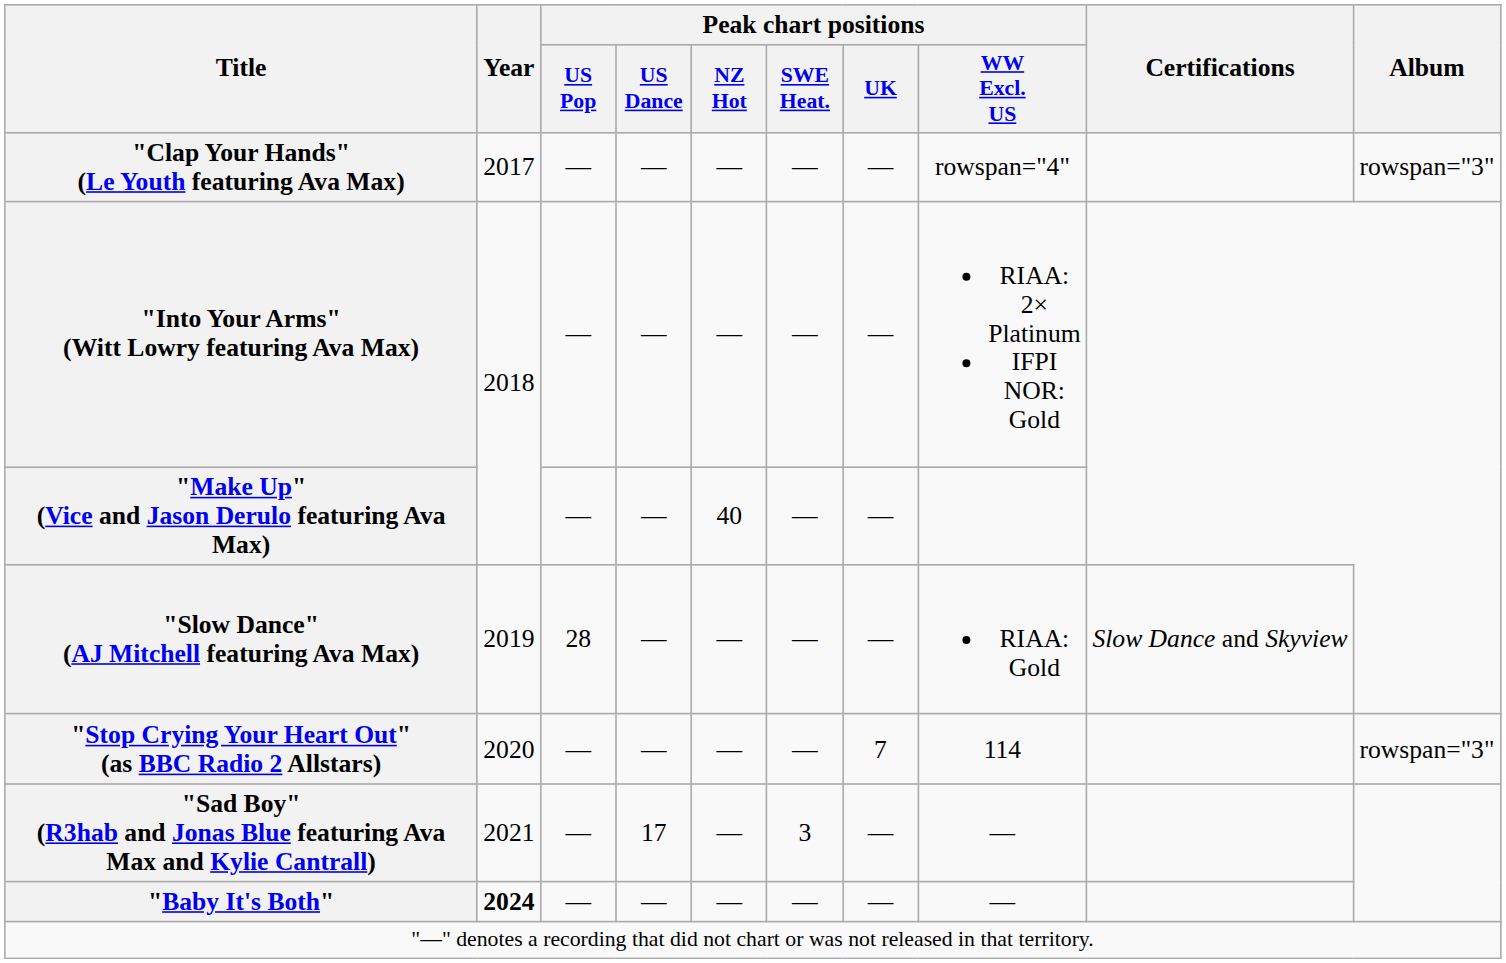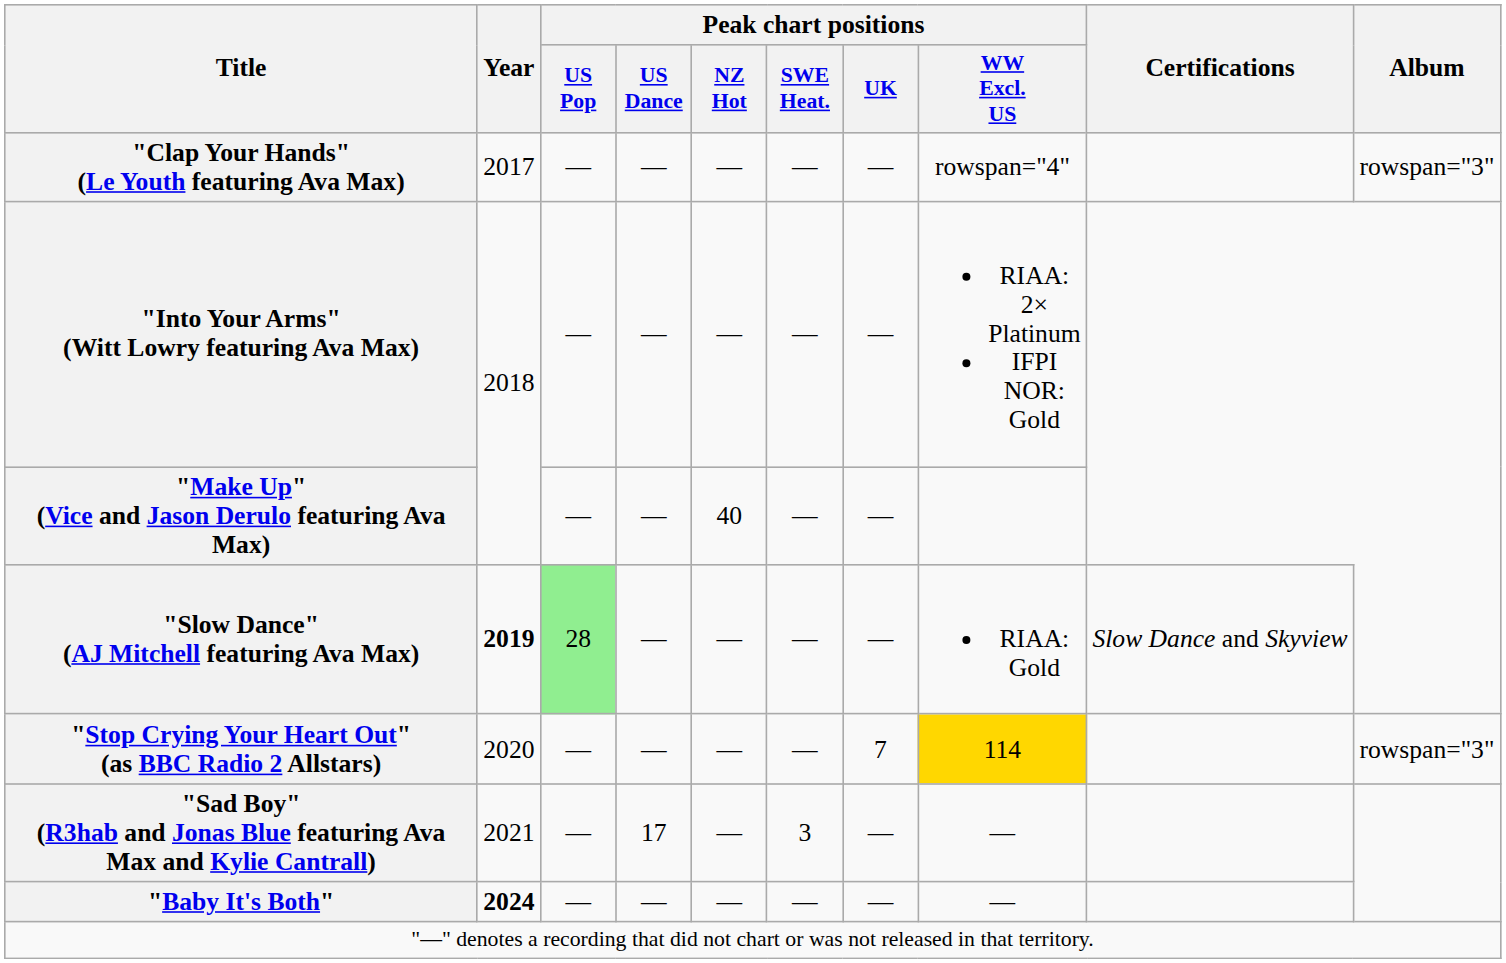(509, 639) normal -> (509, 639) bold
(578, 639) no background -> (578, 639) lightgreen background
(1002, 748) no background -> (1002, 748) gold background
